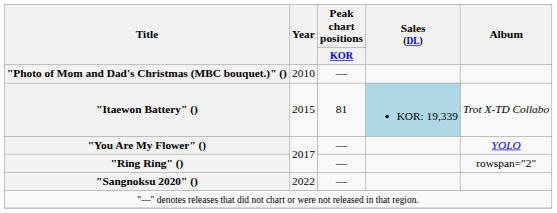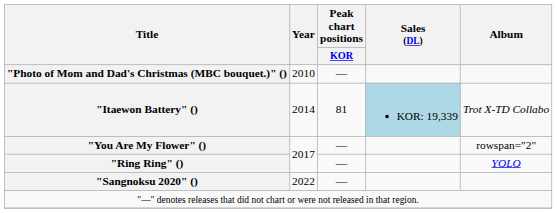(303, 109) 2015 -> (303, 109) 2014
(506, 145) YOLO -> (506, 145) rowspan="2"
(506, 163) rowspan="2" -> (506, 163) YOLO
